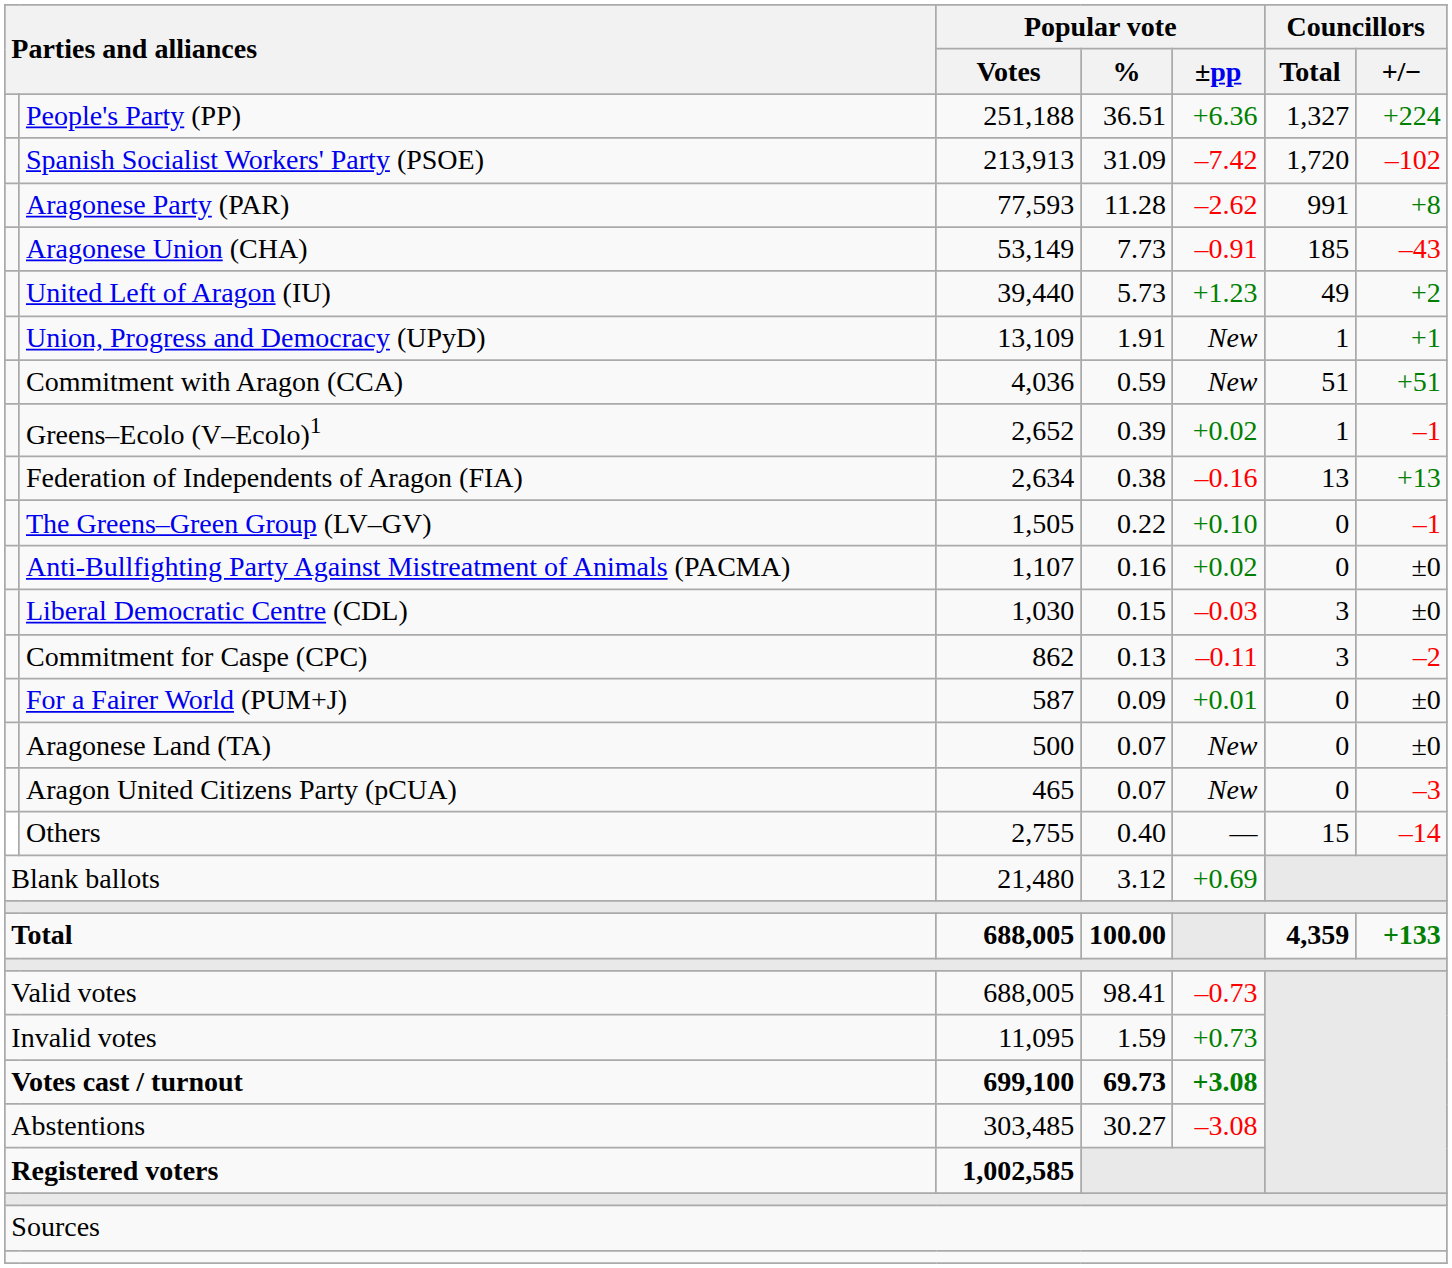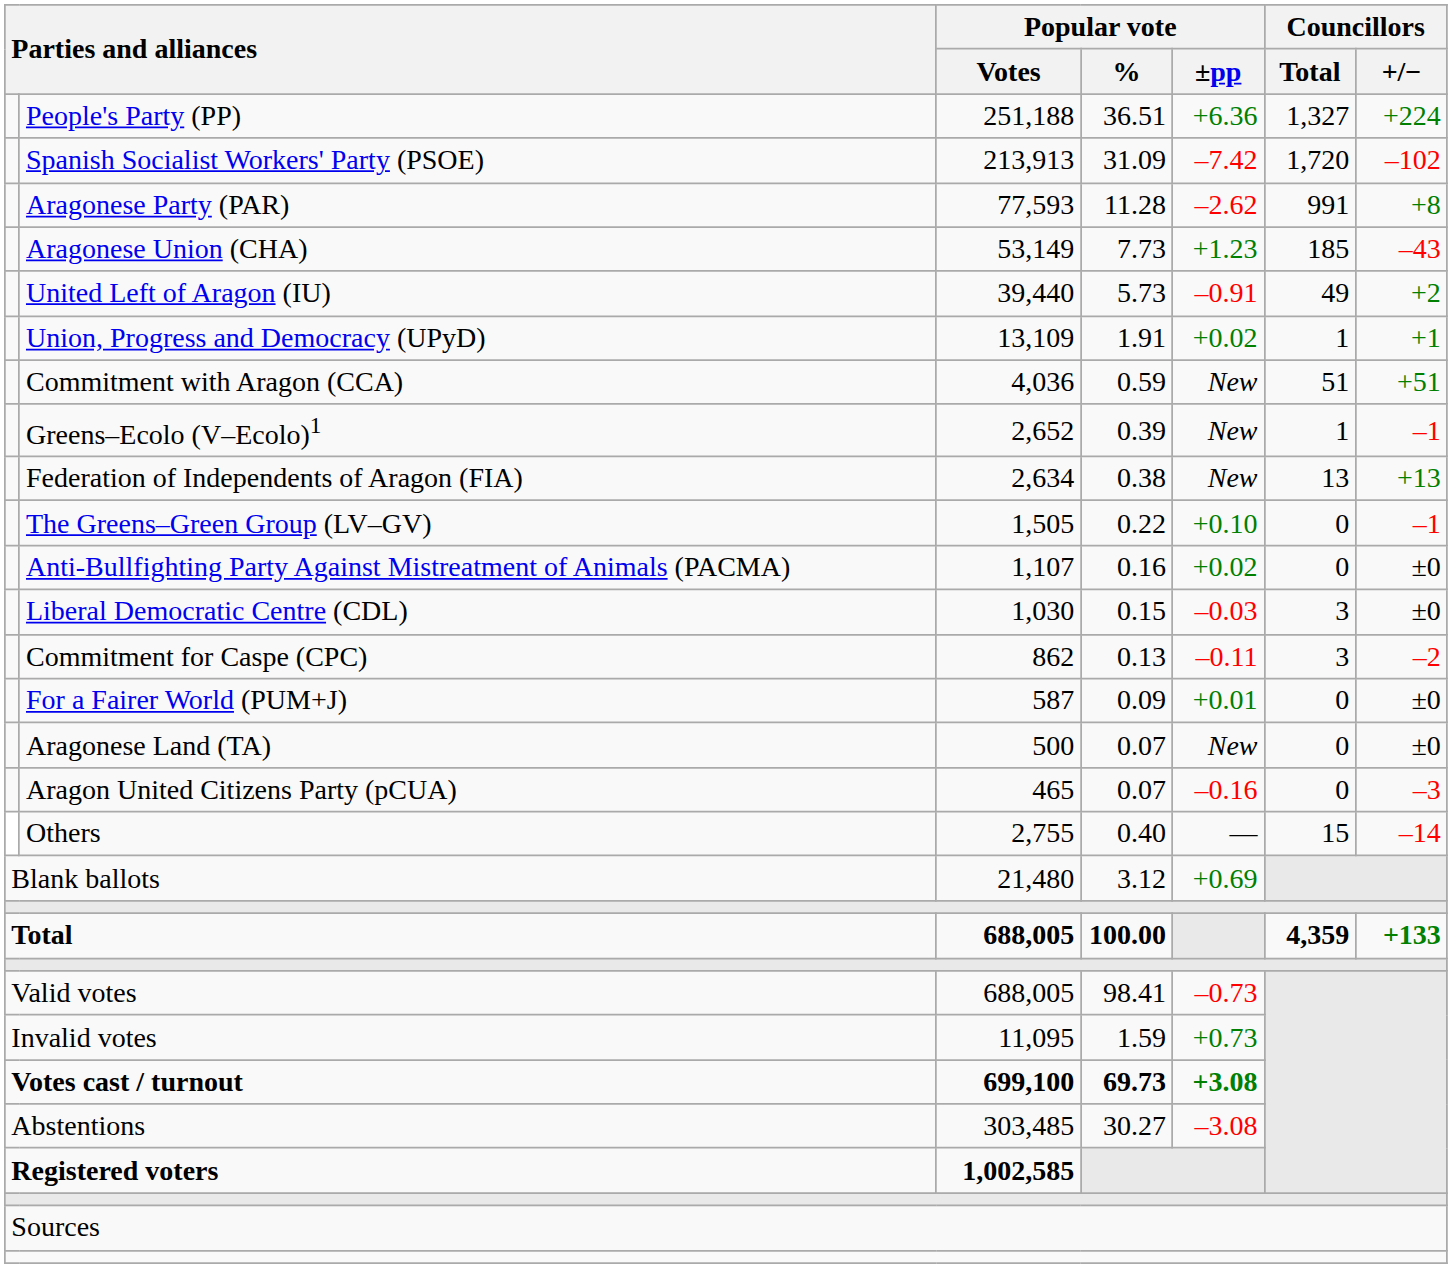(1226, 248) –0.91 -> (1225, 248) +1.23
(1225, 293) +1.23 -> (1226, 293) –0.91
(1233, 337) New -> (1225, 337) +0.02
(1225, 430) +0.02 -> (1233, 430) New
(1226, 478) –0.16 -> (1233, 478) New
(1233, 789) New -> (1226, 789) –0.16
